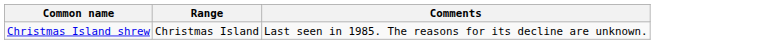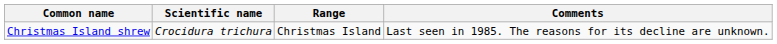+ column: (213, 13)
